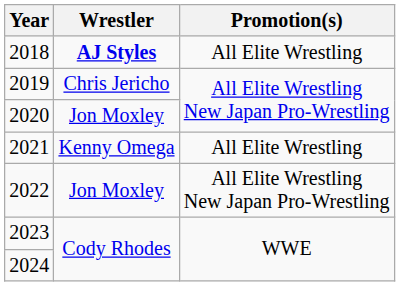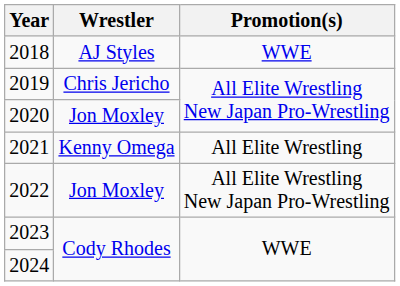(116, 52) bold -> (116, 52) normal
(287, 52) All Elite Wrestling -> (287, 52) WWE
